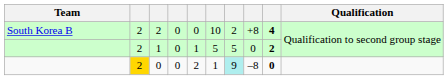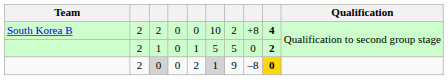(140, 65) gold background -> (140, 65) no background
(159, 65) no background -> (159, 65) lightgrey background
(215, 65) no background -> (215, 65) lightgrey background
(234, 65) paleturquoise background -> (234, 65) no background
(272, 65) no background -> (272, 65) gold background
